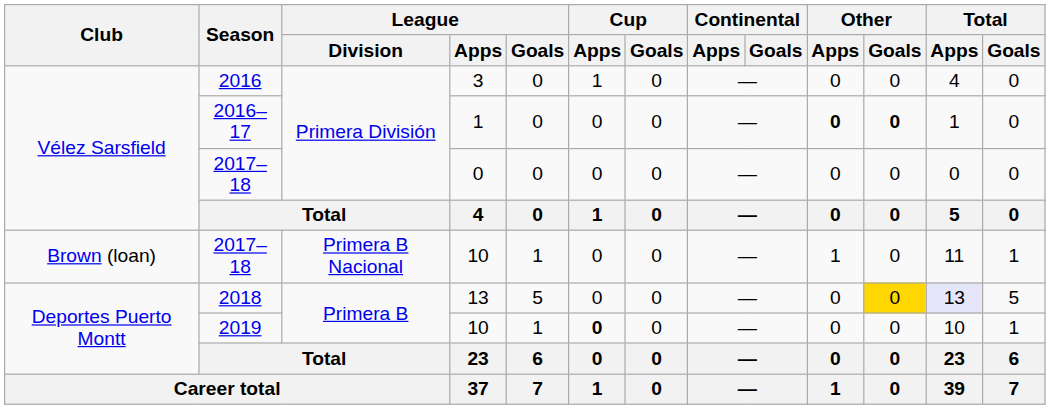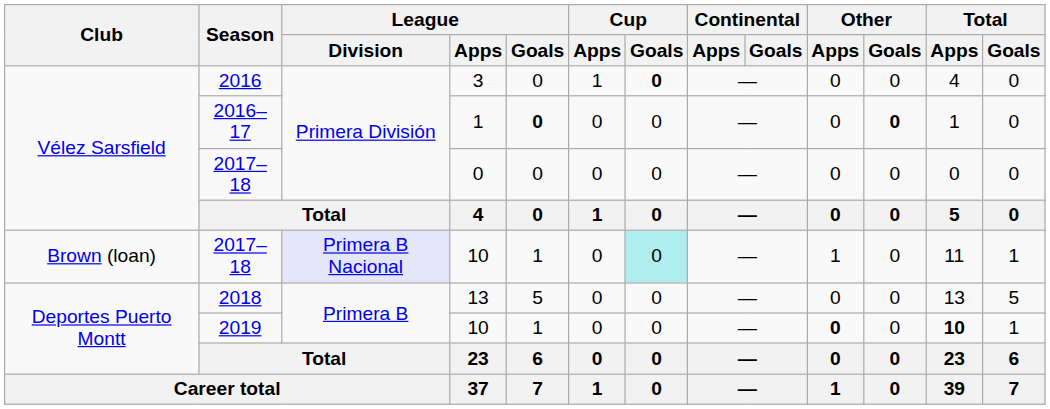(657, 80) normal -> (657, 80) bold
(538, 121) normal -> (538, 121) bold
(835, 121) bold -> (835, 121) normal
(366, 256) no background -> (366, 256) lavender background
(657, 256) no background -> (657, 256) paleturquoise background
(895, 297) gold background -> (895, 297) no background
(954, 297) lavender background -> (954, 297) no background
(597, 328) bold -> (597, 328) normal
(835, 328) normal -> (835, 328) bold
(954, 328) normal -> (954, 328) bold
